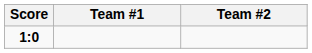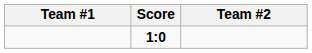columns swapped: (117, 15) <-> (29, 15)
